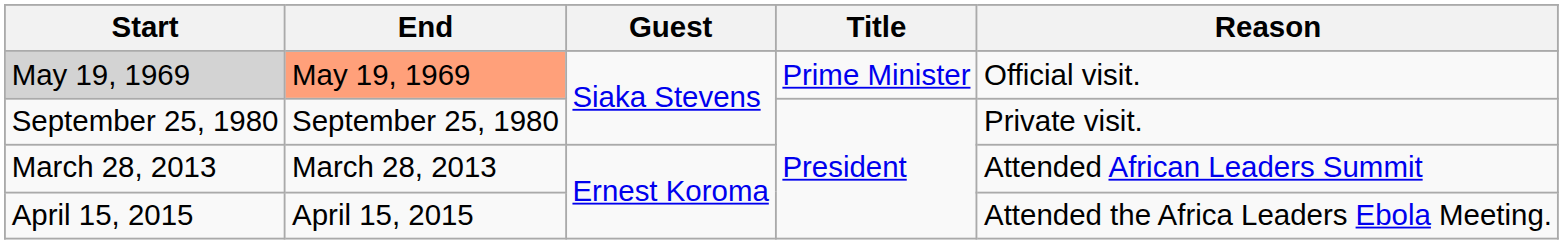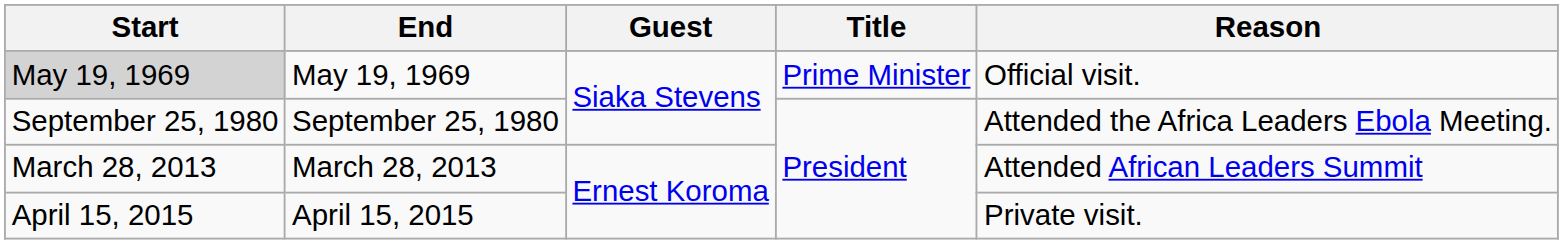(381, 74) lightsalmon background -> (381, 74) no background
(1063, 121) Private visit. -> (1268, 121) Attended the Africa Leaders Ebola Meeting.
(1268, 214) Attended the Africa Leaders Ebola Meeting. -> (1063, 214) Private visit.
